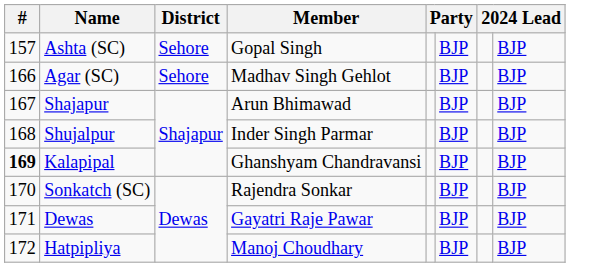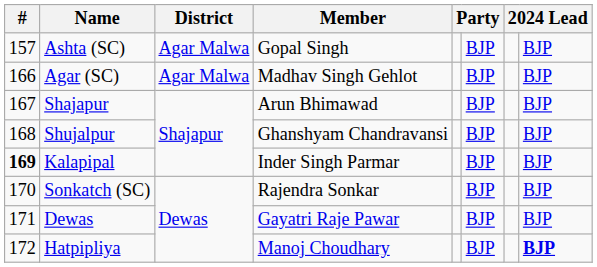(184, 47) Sehore -> (204, 47) Agar Malwa
(184, 76) Sehore -> (204, 76) Agar Malwa
(302, 133) Inder Singh Parmar -> (353, 133) Ghanshyam Chandravansi
(326, 162) Ghanshyam Chandravansi -> (329, 162) Inder Singh Parmar
(512, 248) normal -> (539, 248) bold
